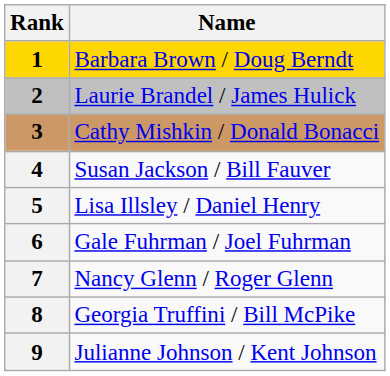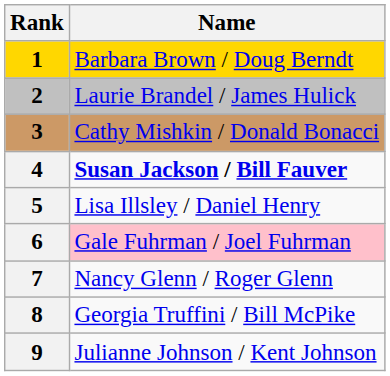(202, 168) normal -> (211, 168) bold
(213, 242) no background -> (213, 242) pink background
